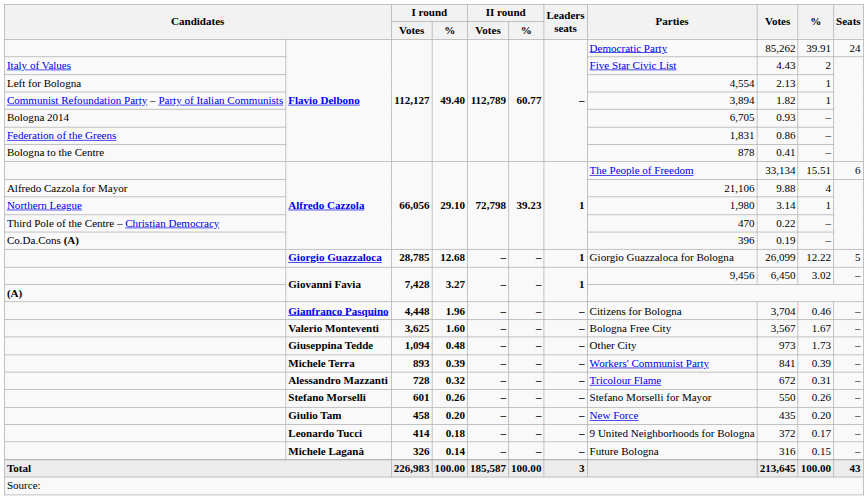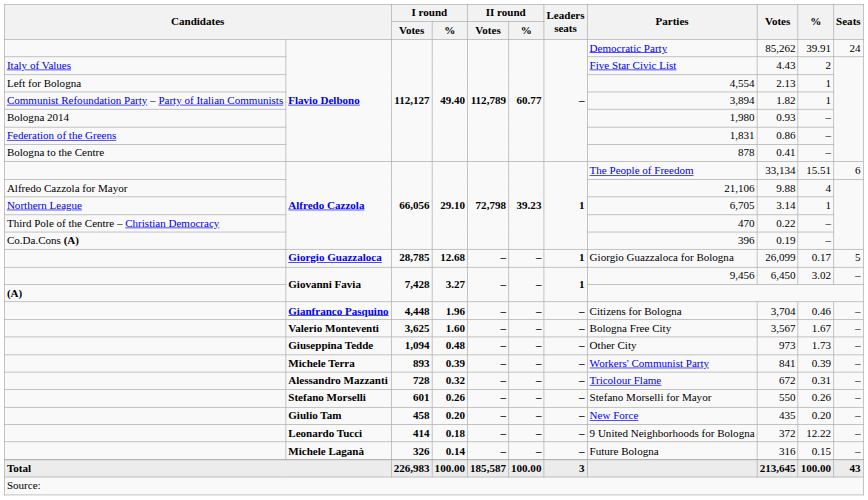(742, 118) 6,705 -> (742, 118) 1,980
(742, 205) 1,980 -> (742, 205) 6,705
(819, 258) 12.22 -> (821, 258) 0.17
(821, 433) 0.17 -> (819, 433) 12.22
